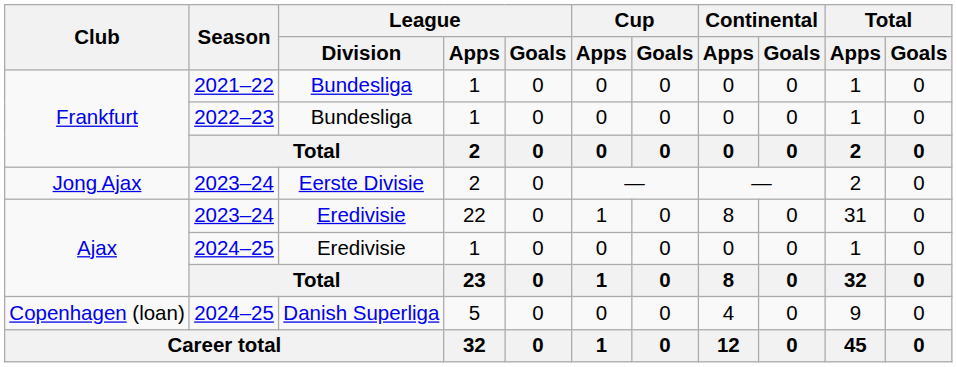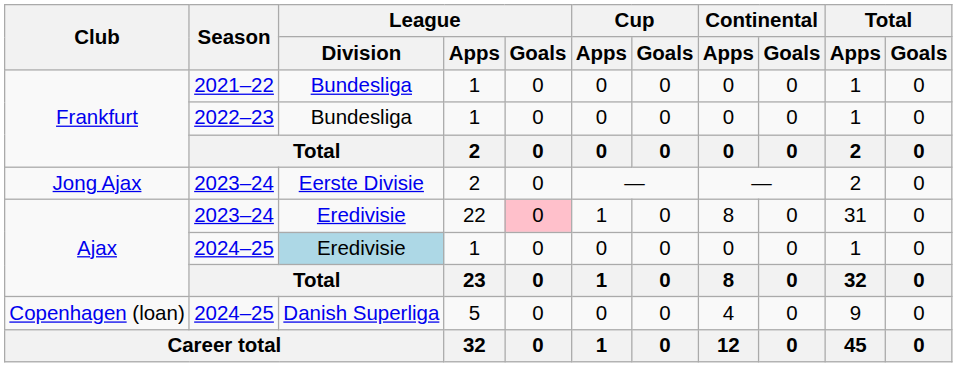(538, 215) no background -> (538, 215) pink background
(361, 248) no background -> (361, 248) lightblue background
